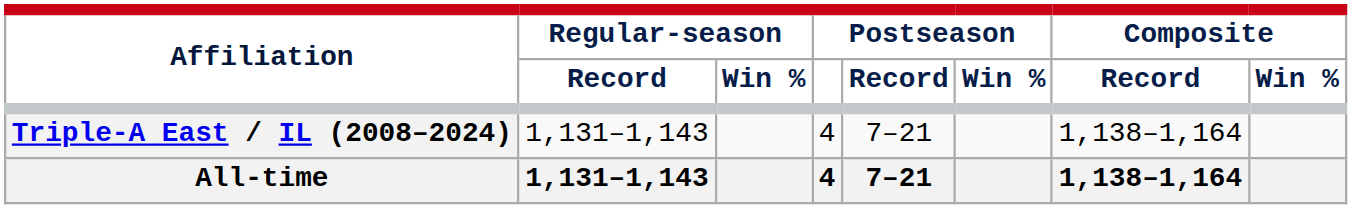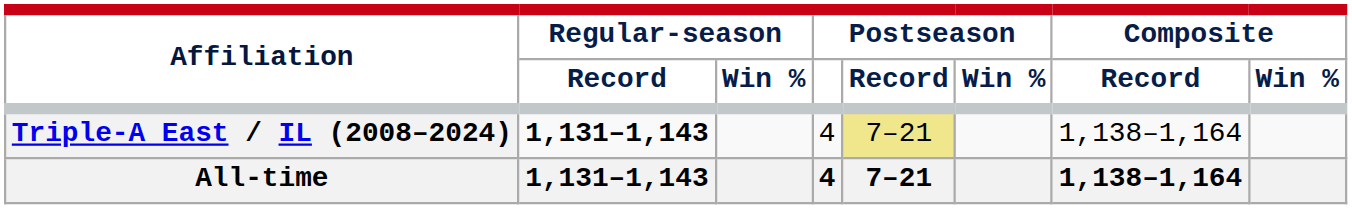(617, 136) normal -> (617, 136) bold
(899, 136) no background -> (899, 136) khaki background
